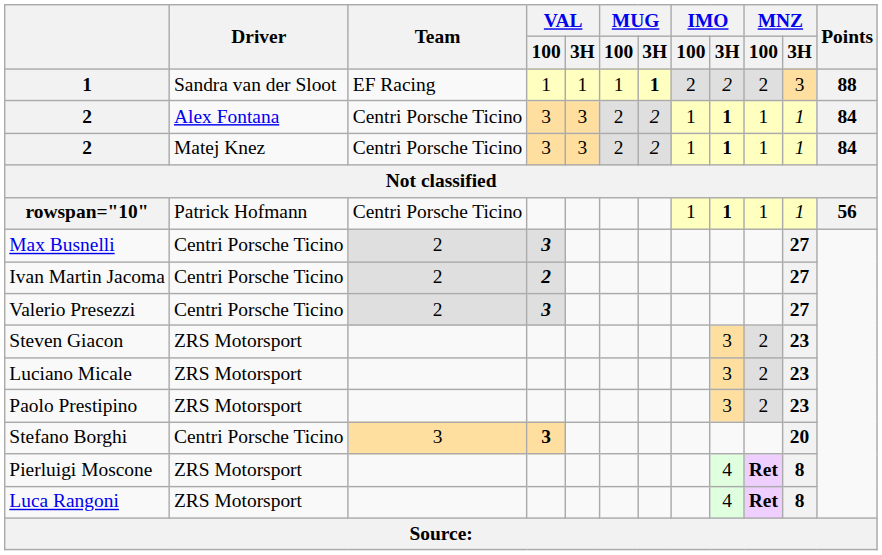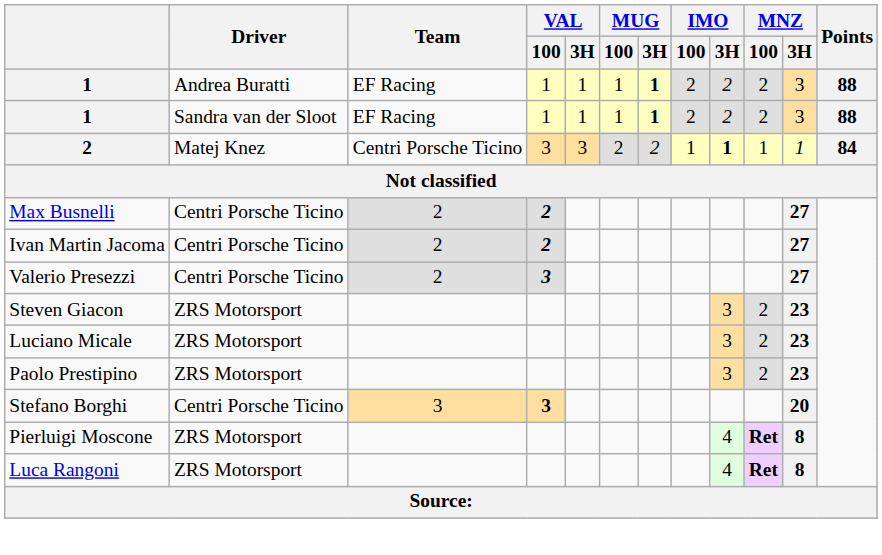+ row: (87, 84)
- row: (87, 116)
- row: (87, 212)
(546, 244) 3 -> (546, 212) 2
